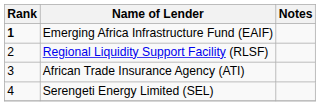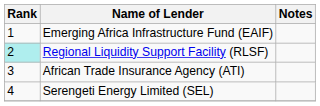(11, 33) bold -> (11, 33) normal
(11, 52) no background -> (11, 52) paleturquoise background
